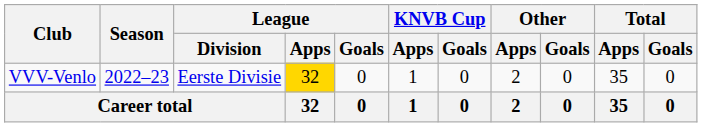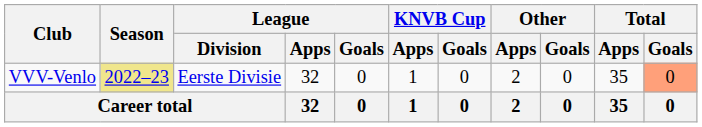(137, 77) no background -> (137, 77) khaki background
(310, 77) gold background -> (310, 77) no background
(670, 77) no background -> (670, 77) lightsalmon background
